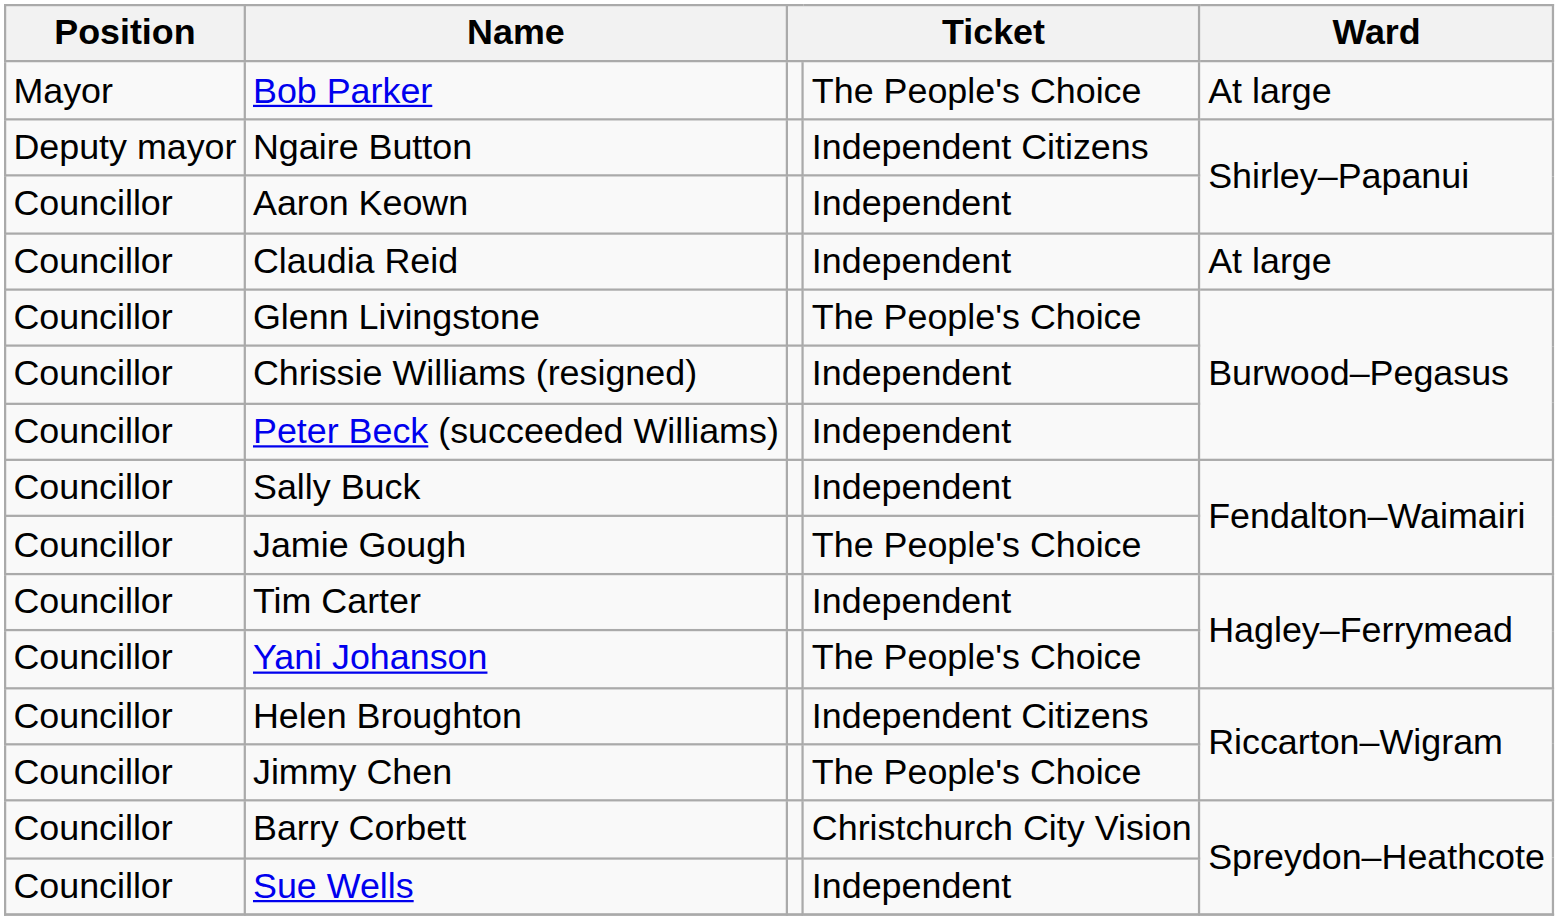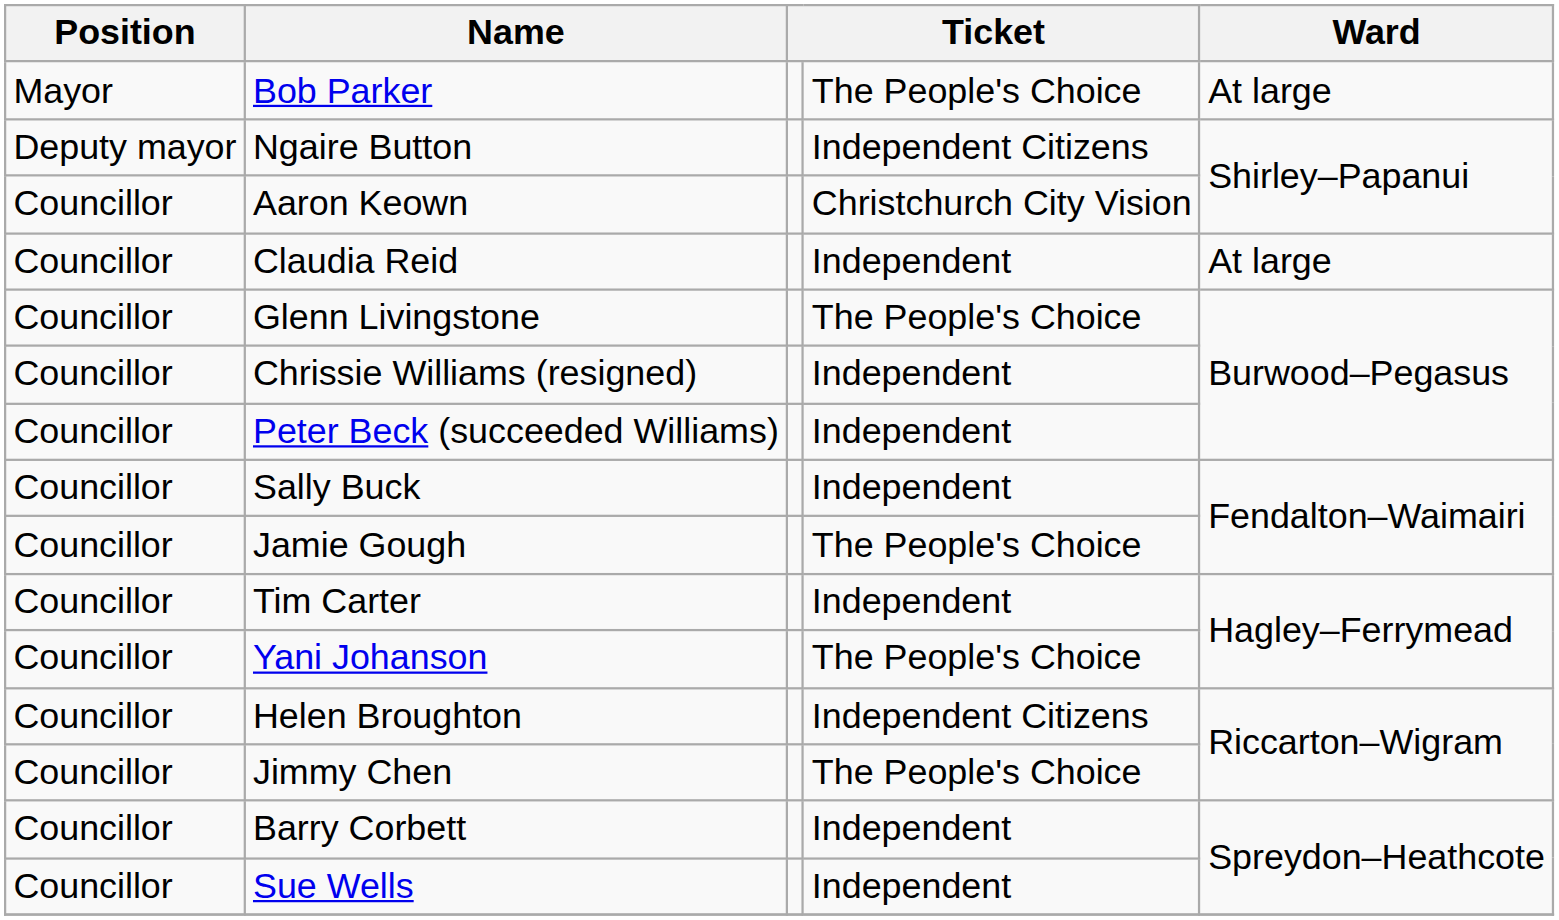(912, 203) Independent -> (1002, 203) Christchurch City Vision
(1002, 828) Christchurch City Vision -> (912, 828) Independent
